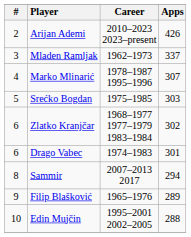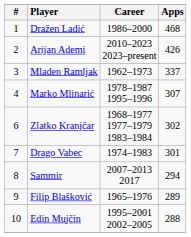+ row: (57, 28)
- row: (61, 99)
(16, 153) 6 -> (16, 153) 7
